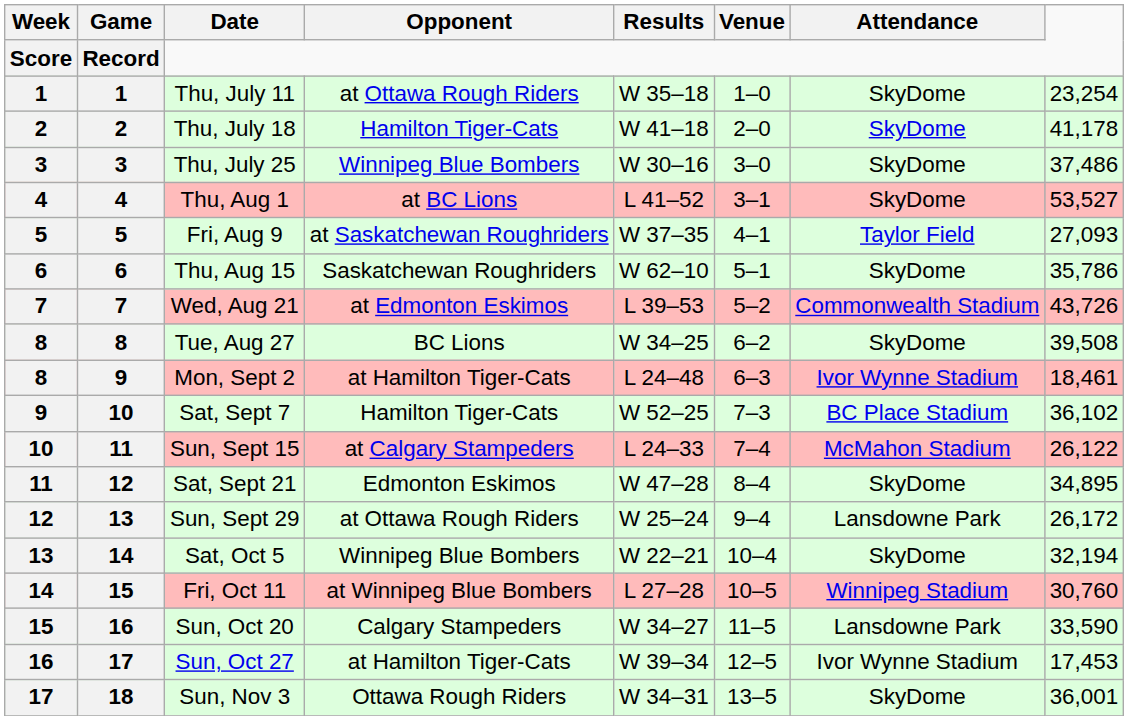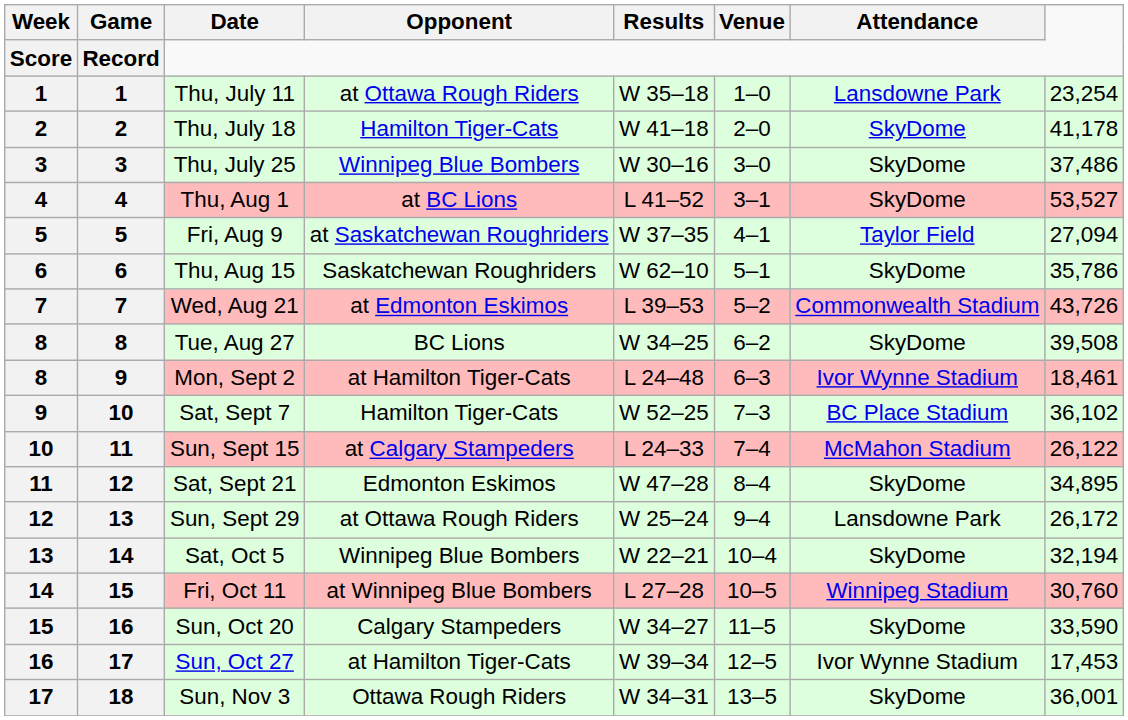(917, 93) SkyDome -> (917, 93) Lansdowne Park
(1084, 235) 27,093 -> (1084, 235) 27,094
(917, 626) Lansdowne Park -> (917, 626) SkyDome
